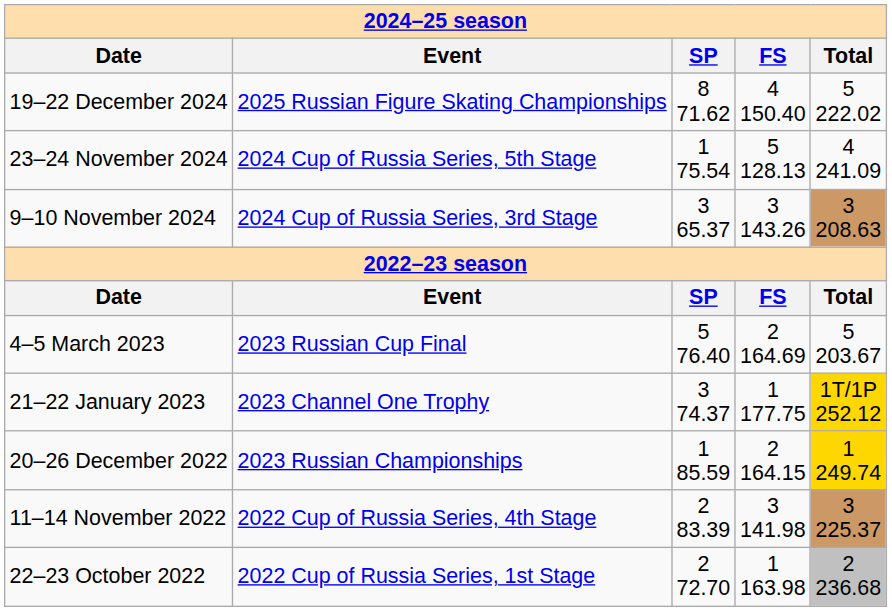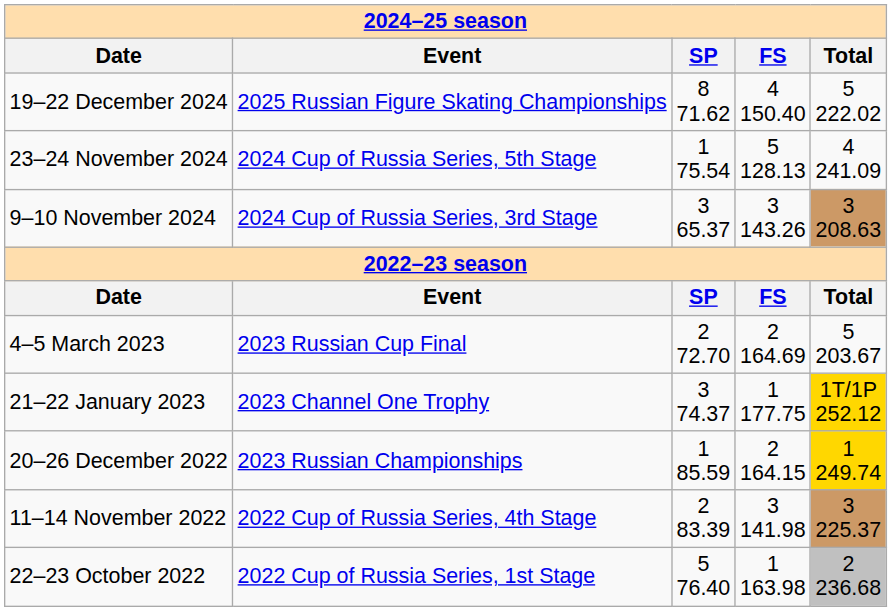(703, 343) 5 76.40 -> (703, 343) 2 72.70
(703, 576) 2 72.70 -> (703, 576) 5 76.40
